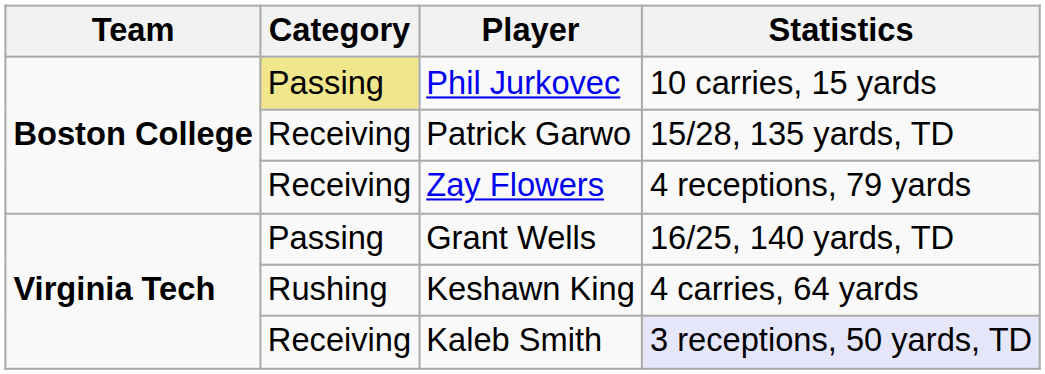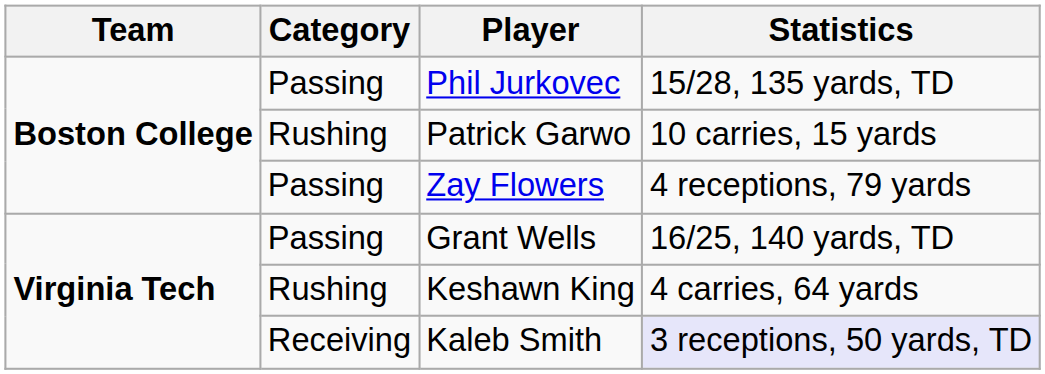(326, 82) khaki background -> (326, 82) no background
(793, 82) 10 carries, 15 yards -> (802, 82) 15/28, 135 yards, TD
(340, 134) Receiving -> (328, 134) Rushing
(802, 134) 15/28, 135 yards, TD -> (793, 134) 10 carries, 15 yards
(340, 186) Receiving -> (326, 186) Passing
